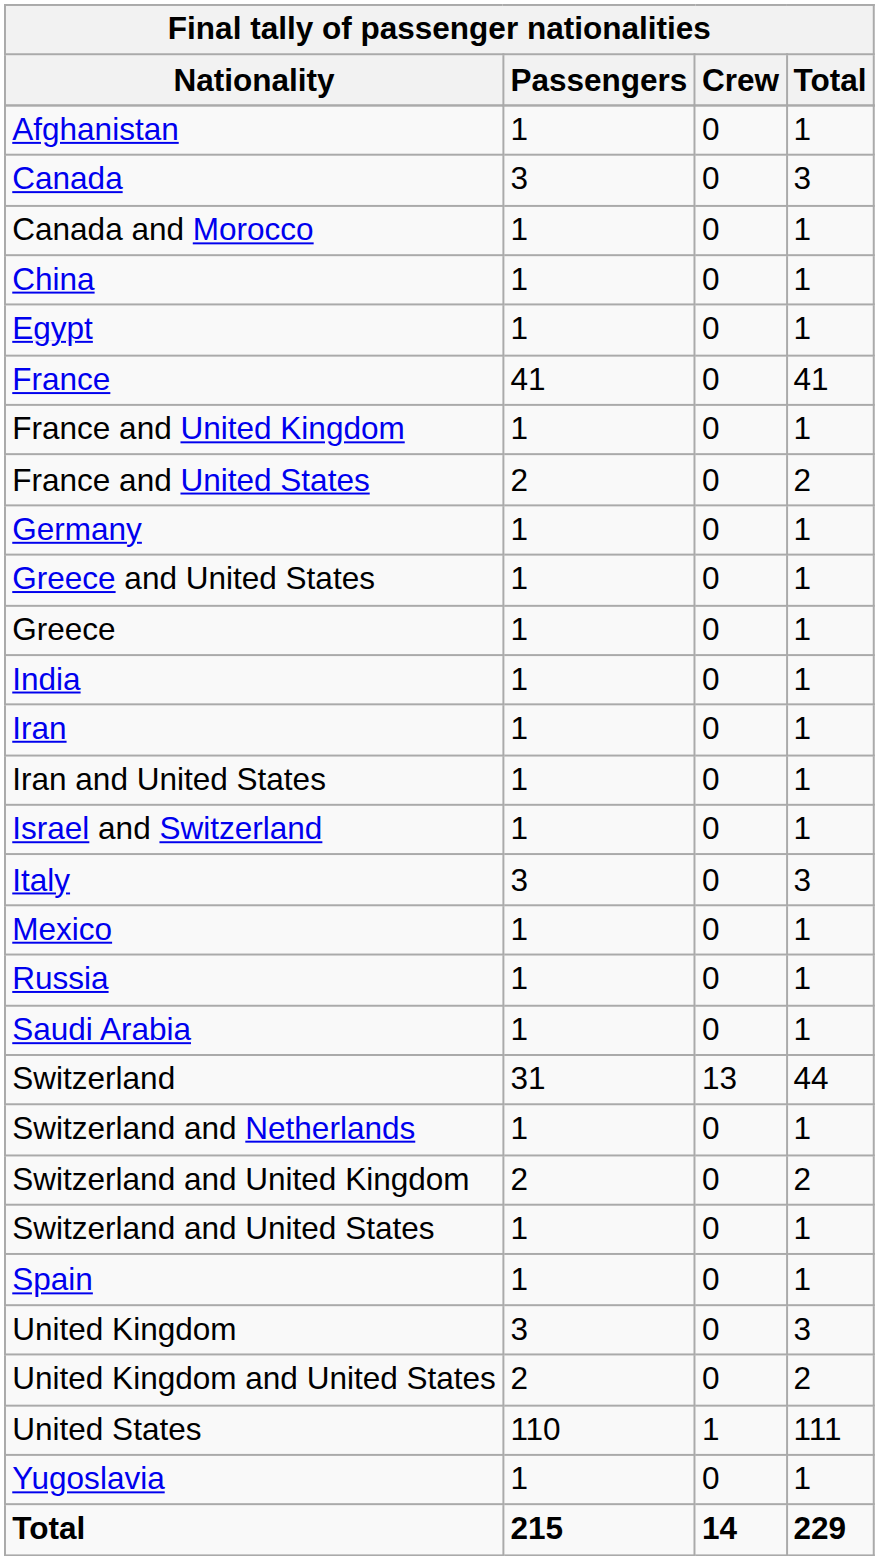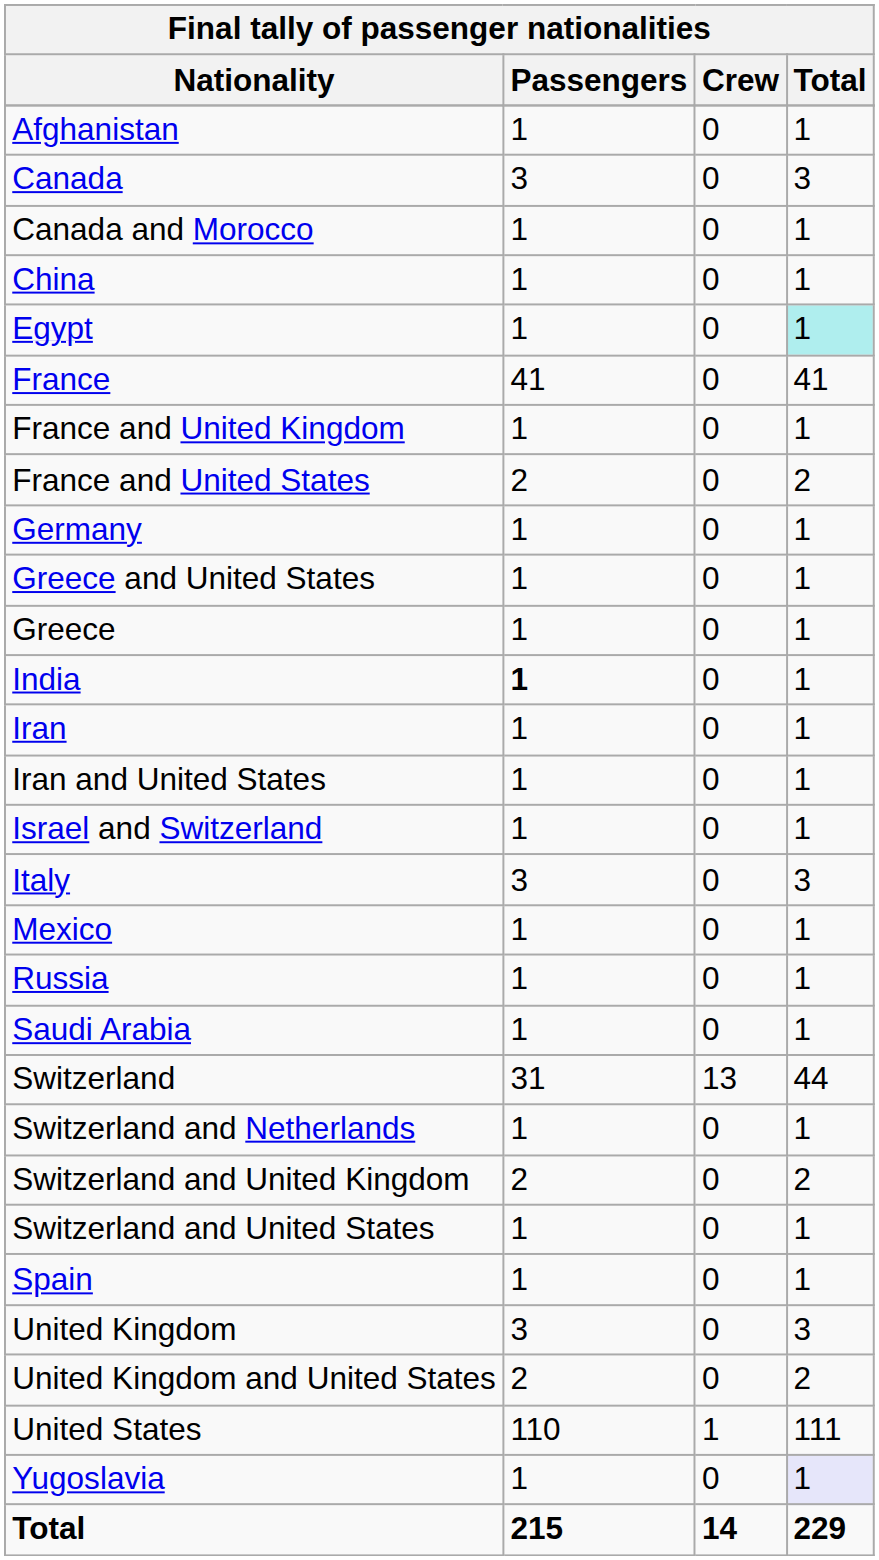(802, 329) no background -> (802, 329) paleturquoise background
(519, 679) normal -> (519, 679) bold
(802, 1479) no background -> (802, 1479) lavender background
